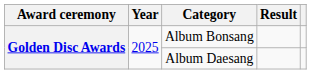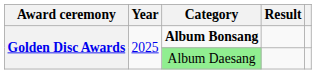(209, 36) normal -> (212, 36) bold
(209, 58) no background -> (212, 58) lightgreen background
